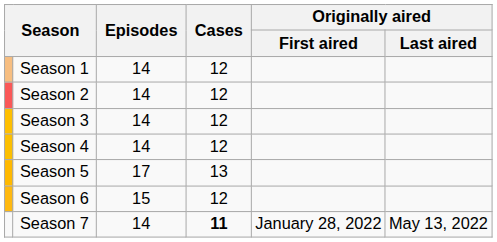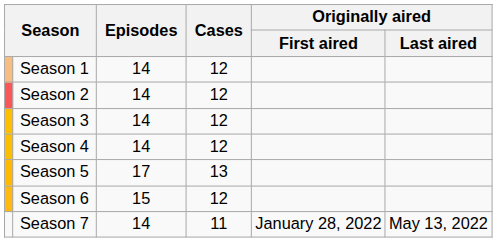(219, 224) bold -> (219, 224) normal
